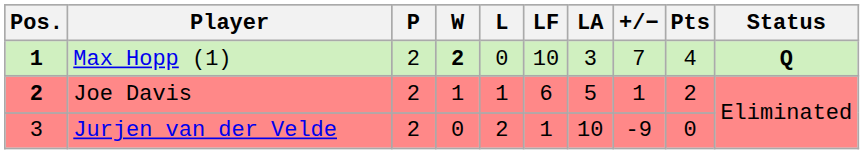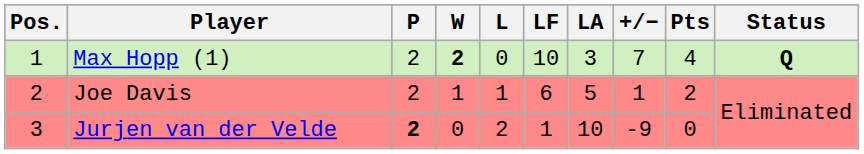(36, 59) bold -> (36, 59) normal
(36, 94) bold -> (36, 94) normal
(413, 130) normal -> (413, 130) bold
